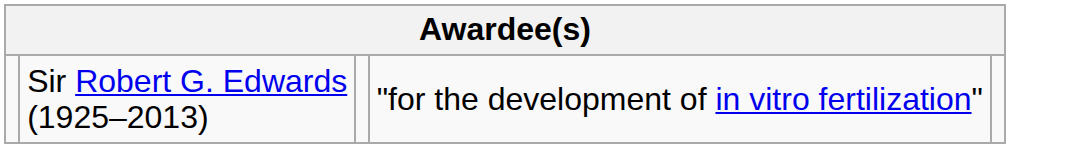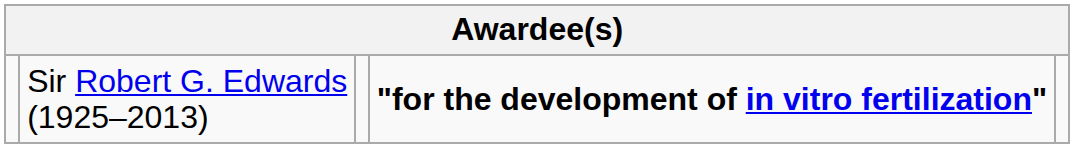(680, 98) normal -> (712, 98) bold
